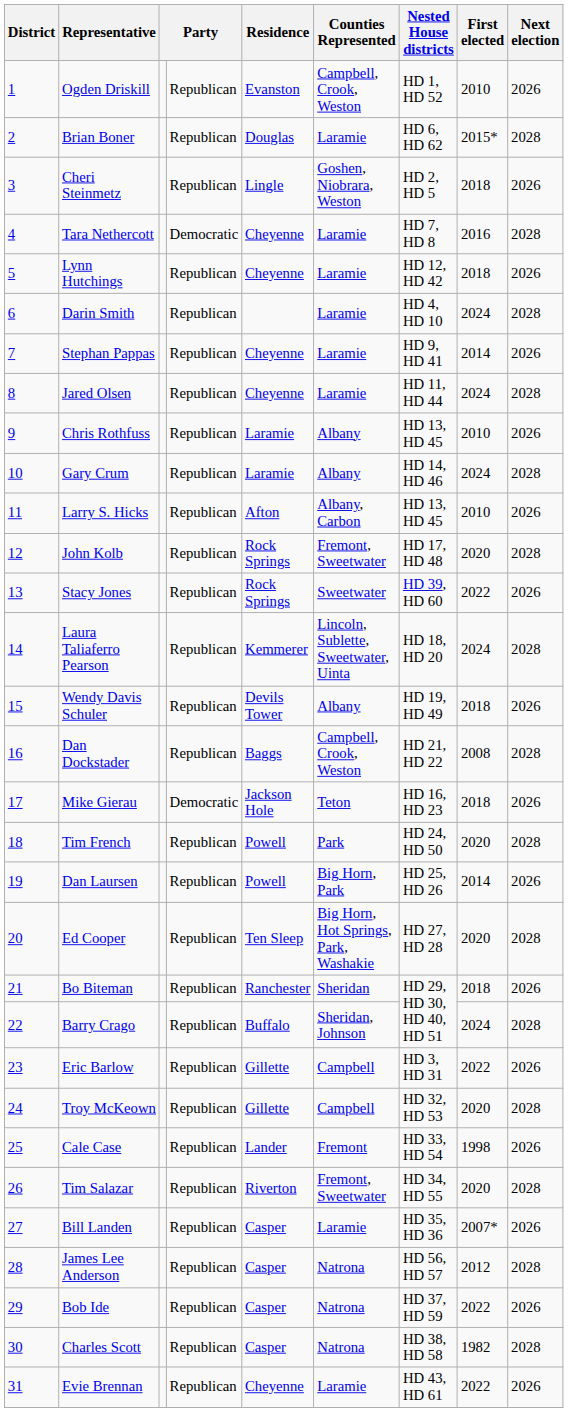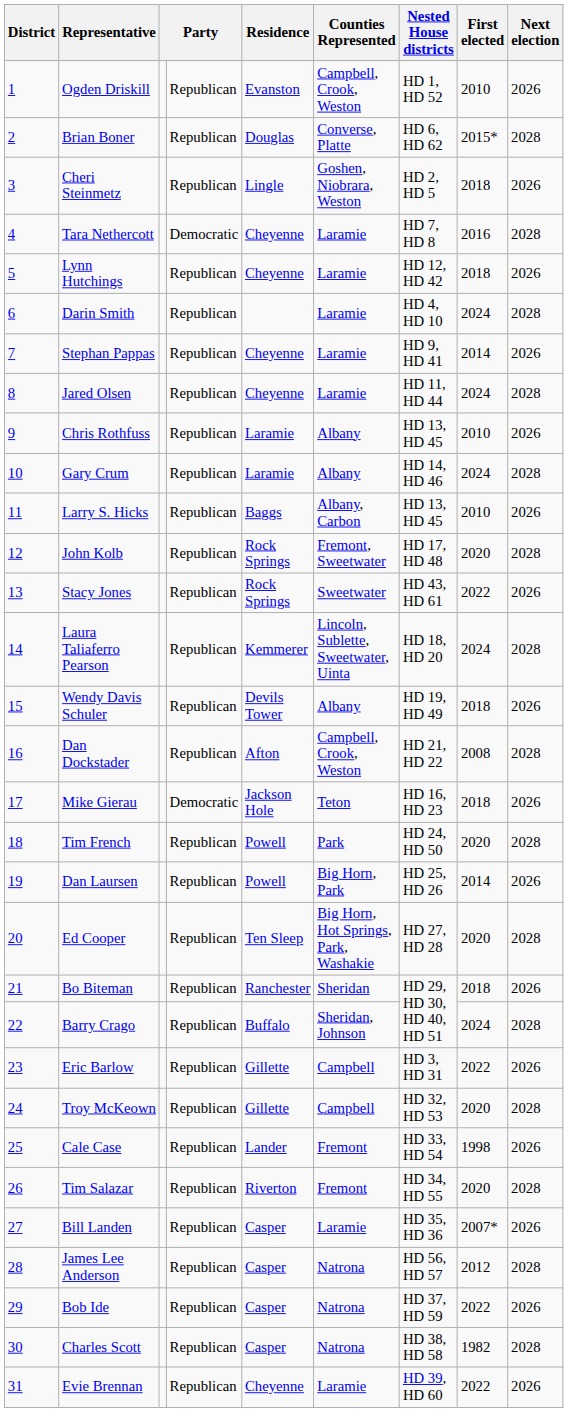(342, 137) Laramie -> (347, 137) Converse, Platte
(262, 513) Afton -> (263, 513) Baggs
(425, 592) HD 39, HD 60 -> (425, 592) HD 43, HD 61
(263, 754) Baggs -> (262, 754) Afton
(352, 1187) Fremont, Sweetwater -> (342, 1187) Fremont
(425, 1387) HD 43, HD 61 -> (425, 1387) HD 39, HD 60
